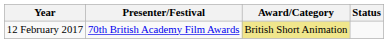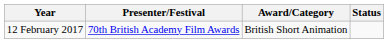(296, 30) khaki background -> (296, 30) no background
